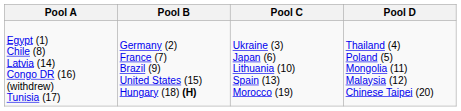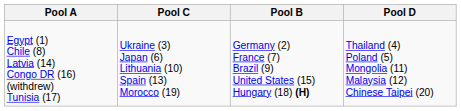columns swapped: (174, 12) <-> (287, 12)
